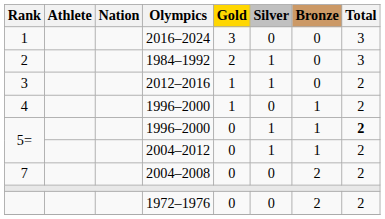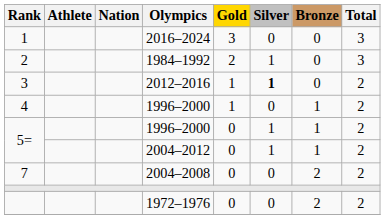(271, 83) normal -> (271, 83) bold
(361, 128) bold -> (361, 128) normal
